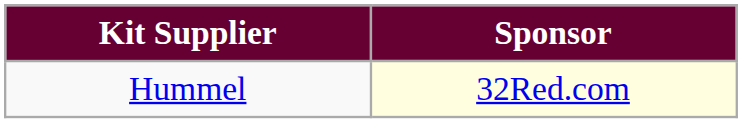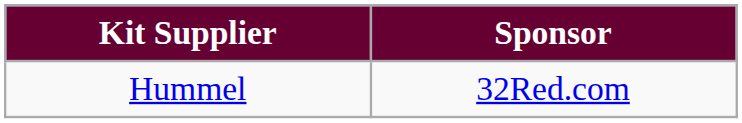(553, 87) lightyellow background -> (553, 87) no background
